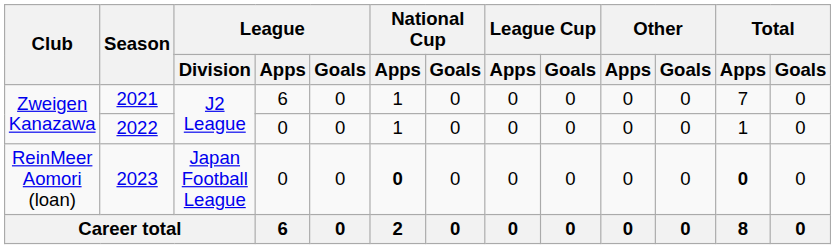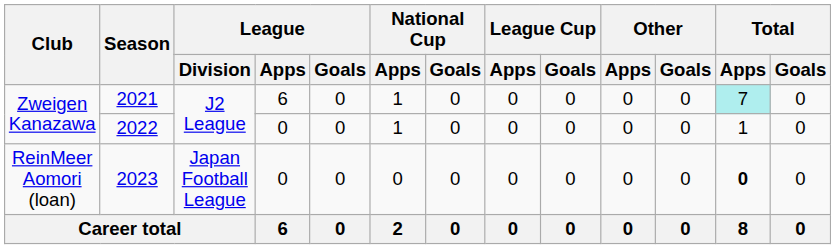(743, 98) no background -> (743, 98) paleturquoise background
(398, 178) bold -> (398, 178) normal
